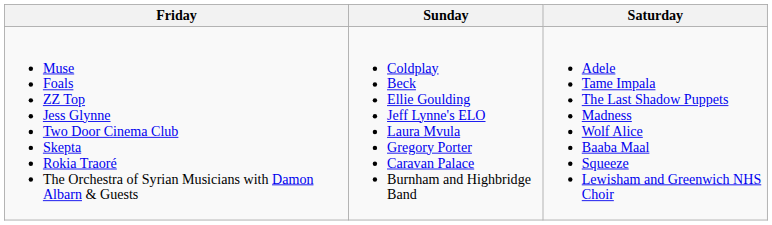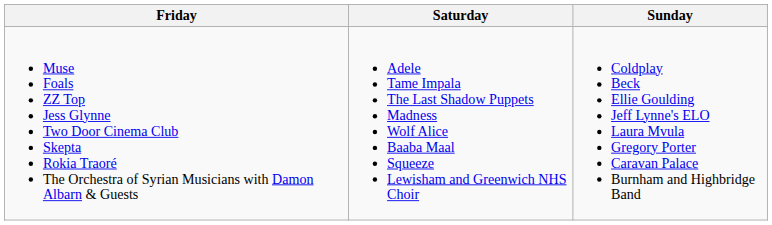columns swapped: (655, 15) <-> (446, 15)
